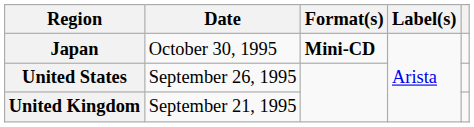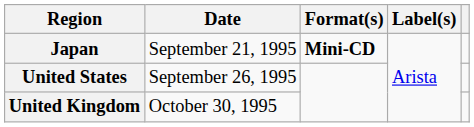(213, 48) October 30, 1995 -> (223, 48) September 21, 1995
(223, 106) September 21, 1995 -> (213, 106) October 30, 1995
